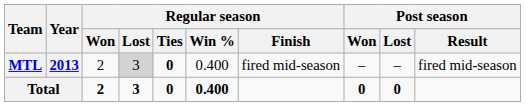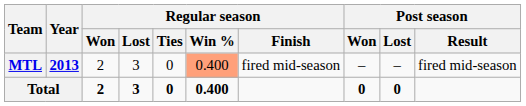(136, 65) lightgrey background -> (136, 65) no background
(170, 65) bold -> (170, 65) normal
(212, 65) no background -> (212, 65) lightsalmon background
